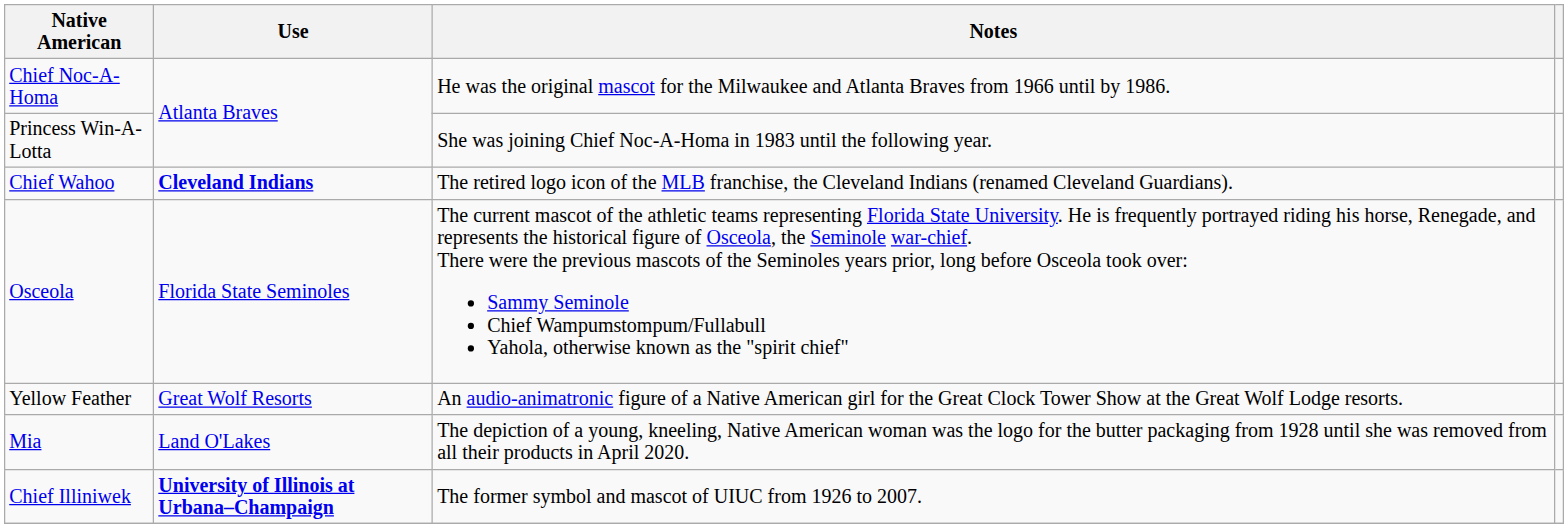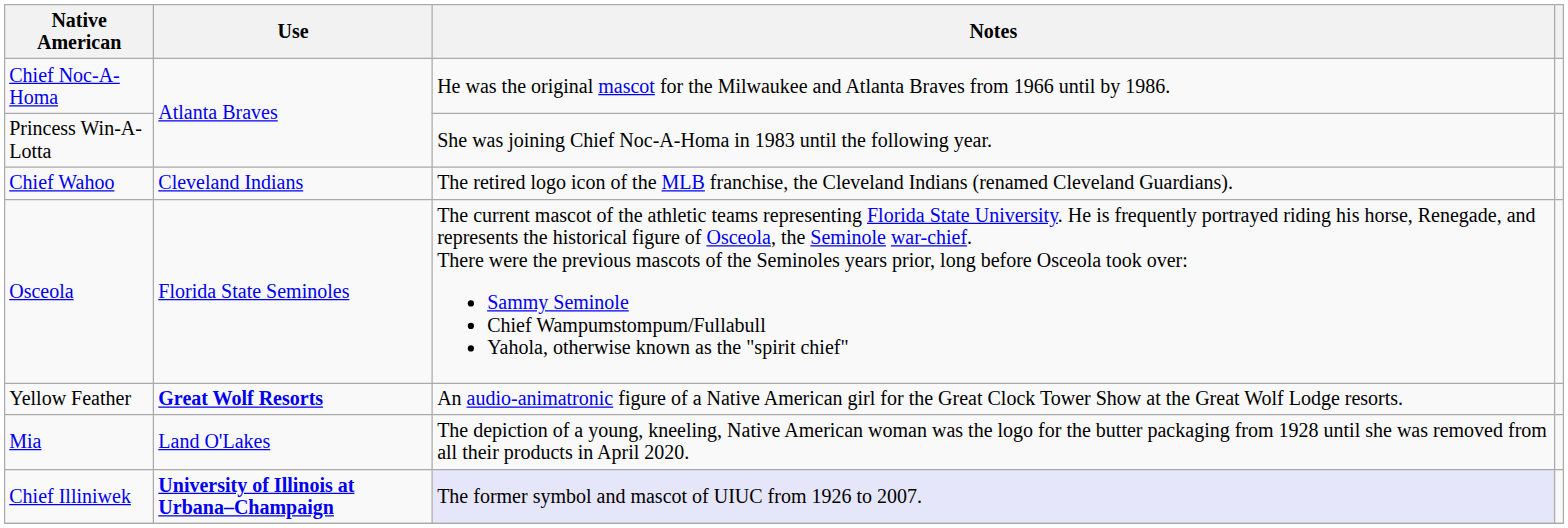(236, 183) bold -> (231, 183) normal
(235, 398) normal -> (241, 398) bold
(680, 496) no background -> (680, 496) lavender background
